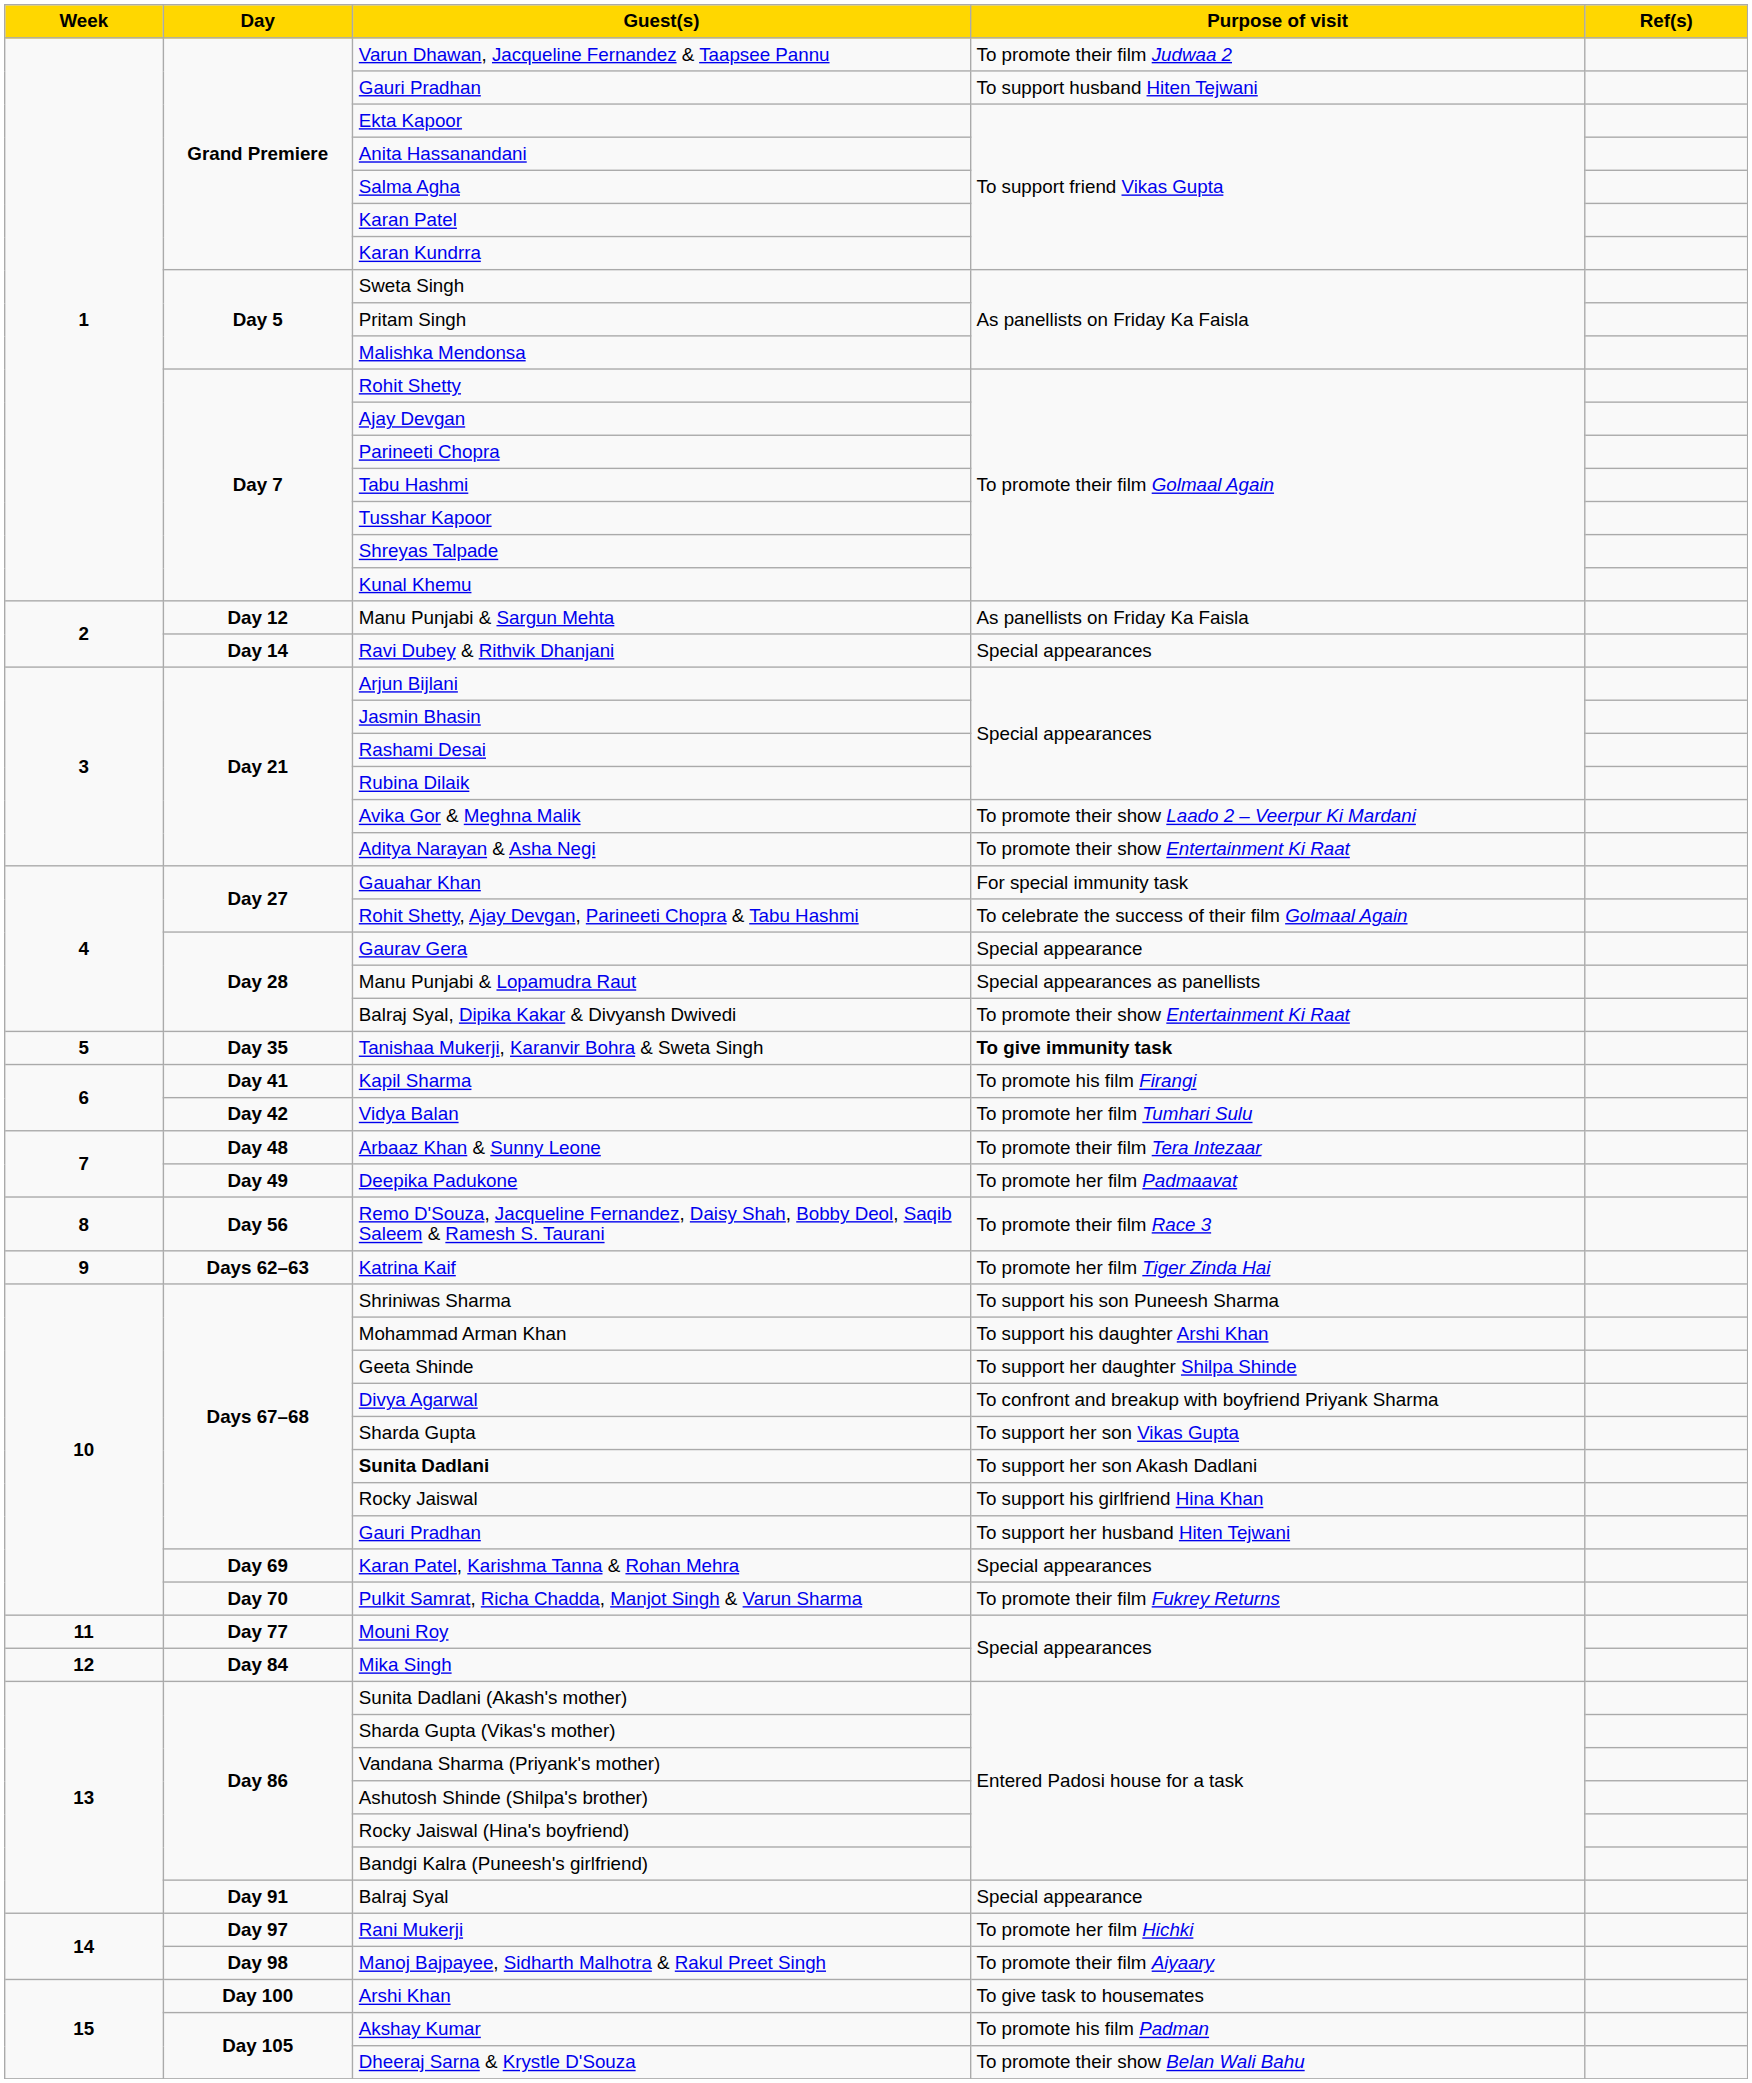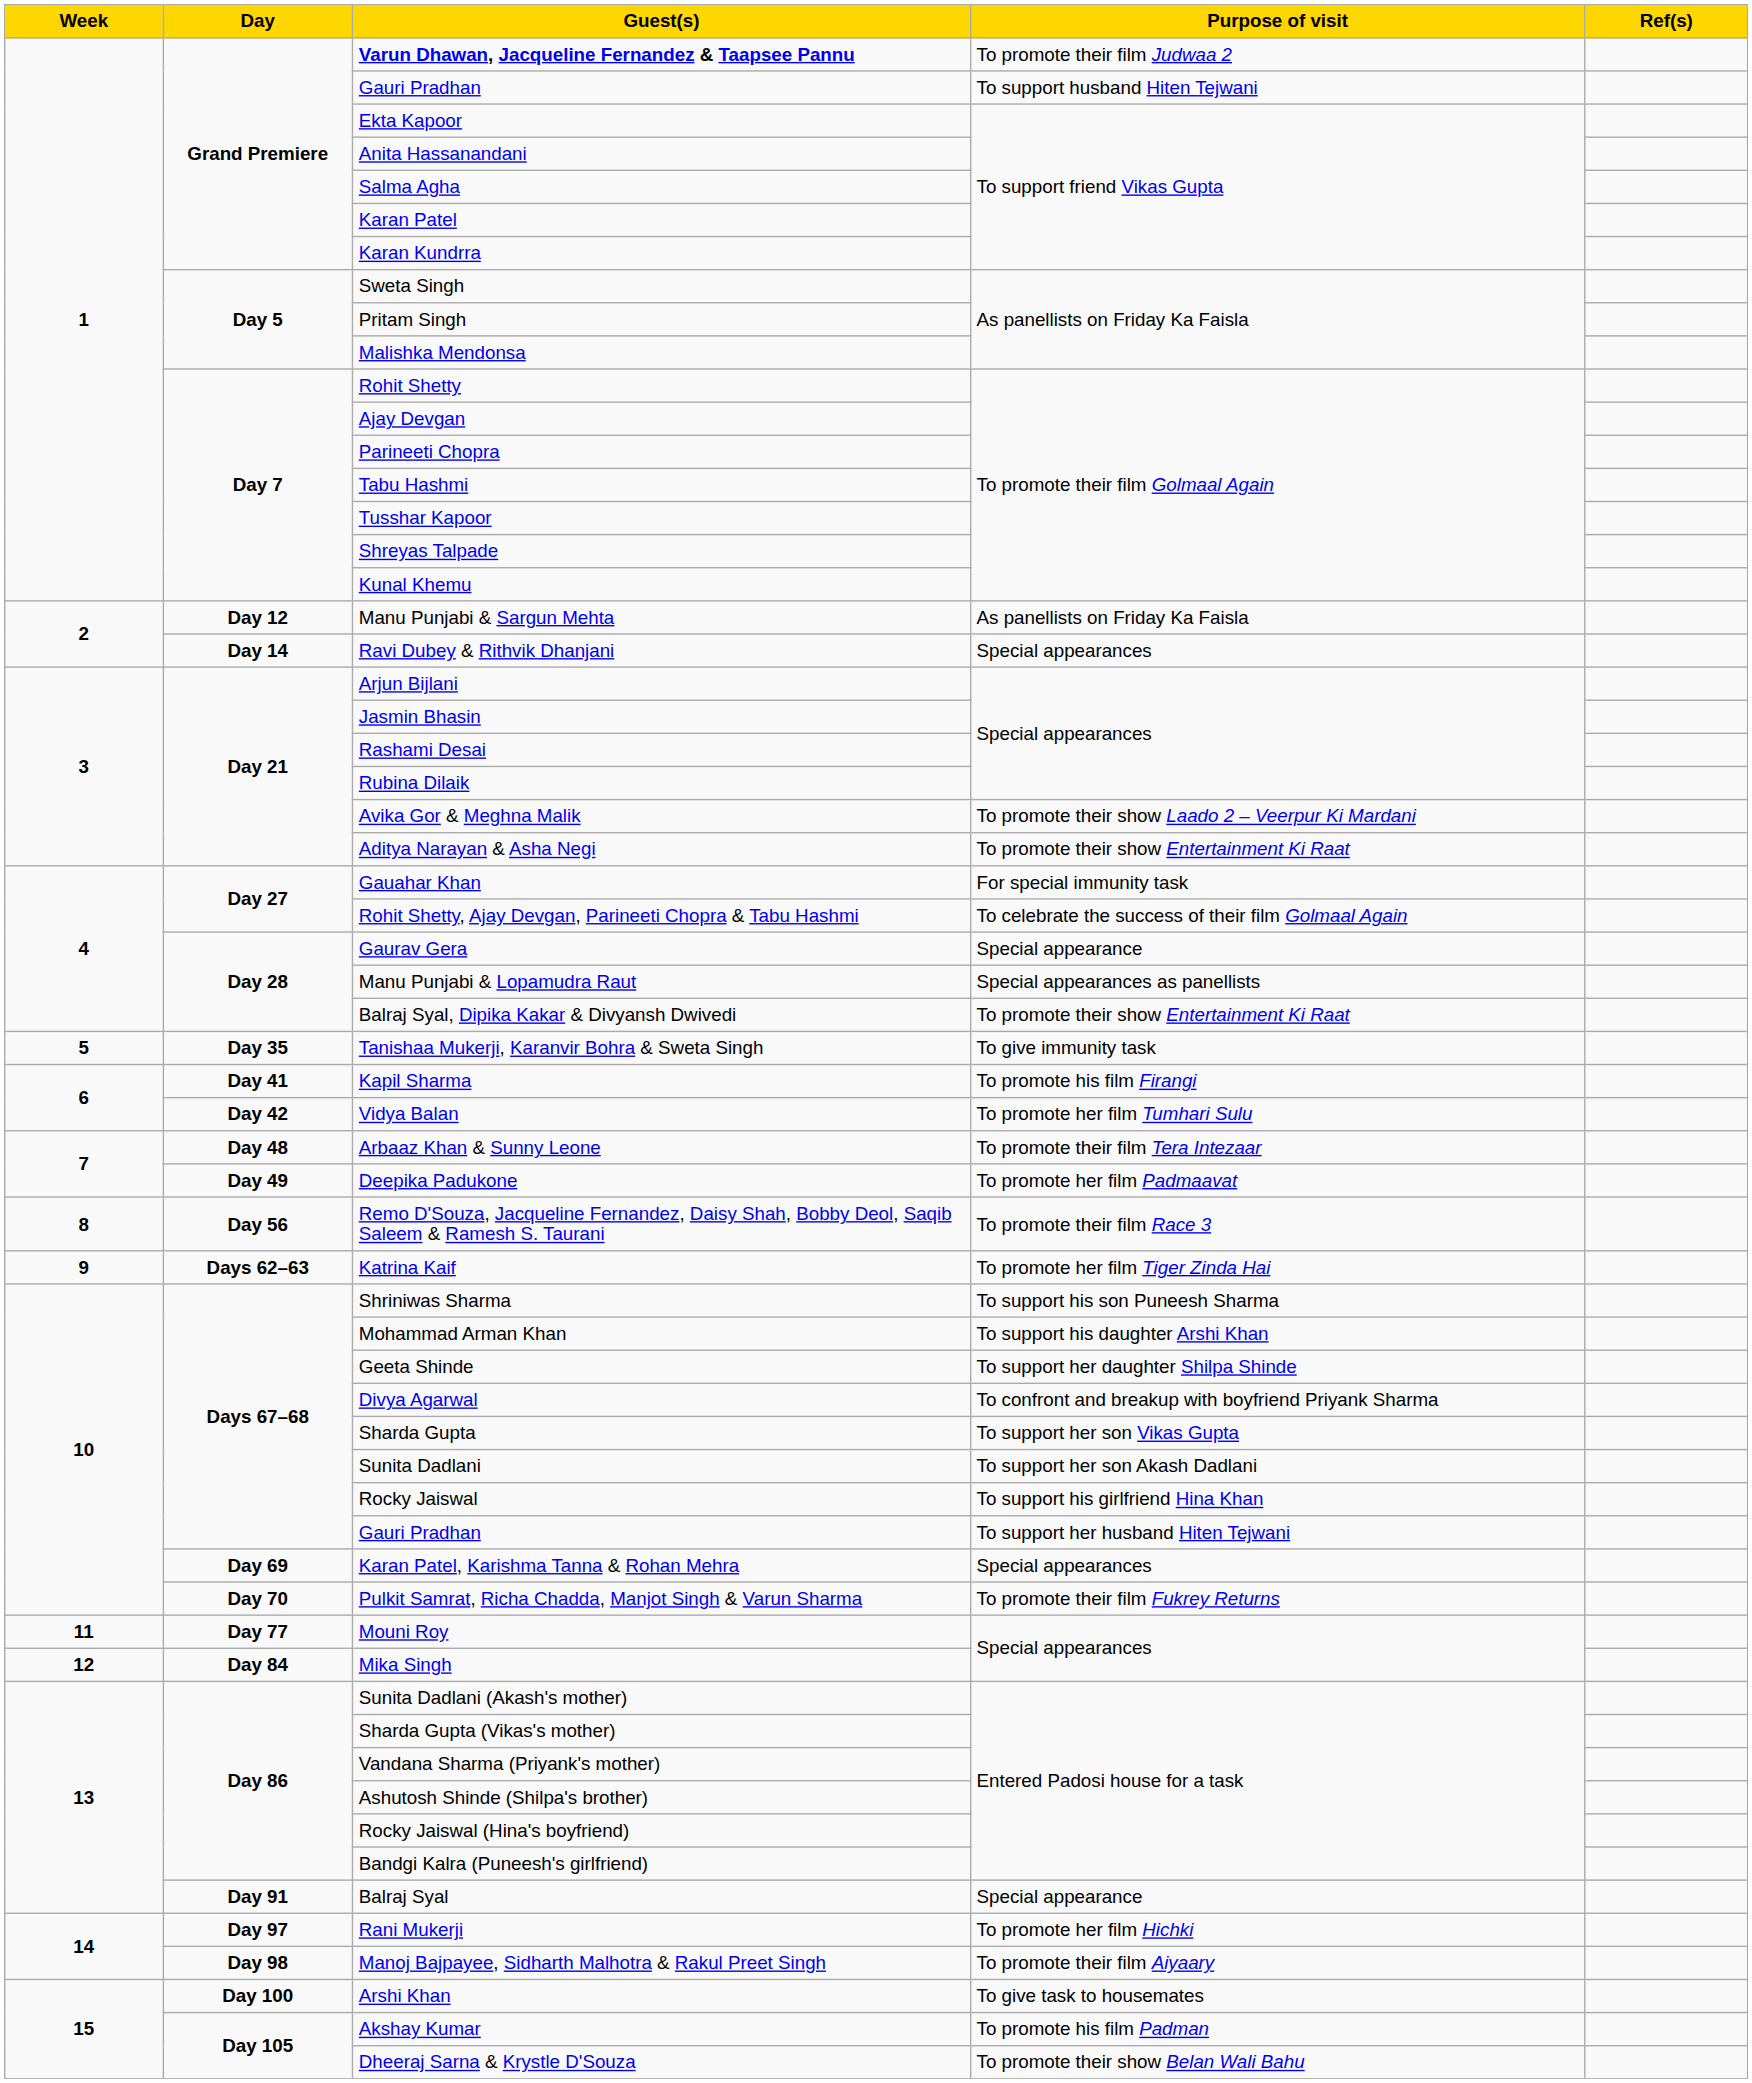(594, 54) normal -> (607, 54) bold
(1074, 1048) bold -> (1066, 1048) normal
(424, 1466) bold -> (420, 1466) normal
